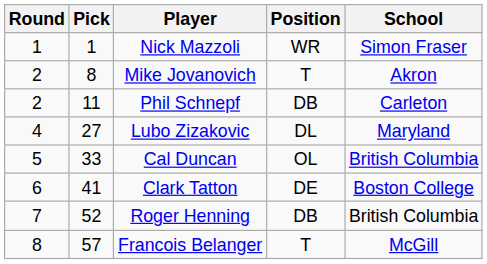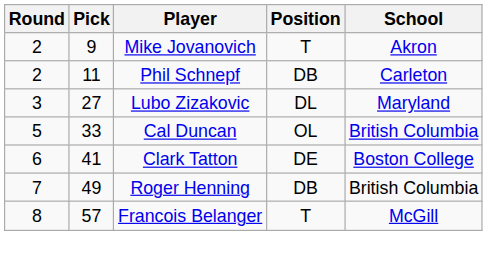- row: (190, 47)
(92, 75) 8 -> (92, 47) 9
(37, 131) 4 -> (37, 103) 3
(92, 216) 52 -> (92, 188) 49
